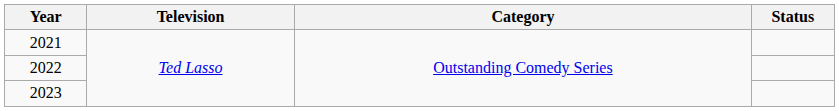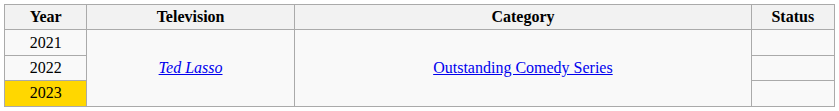(46, 93) no background -> (46, 93) gold background
